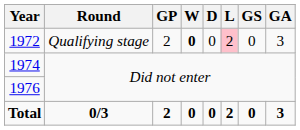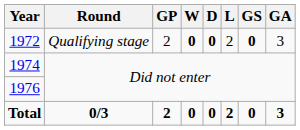(212, 40) normal -> (212, 40) bold
(230, 40) pink background -> (230, 40) no background
(252, 40) normal -> (252, 40) bold
